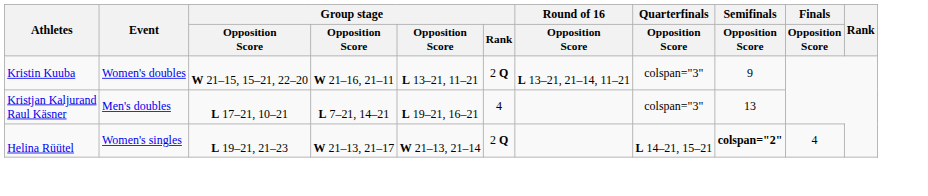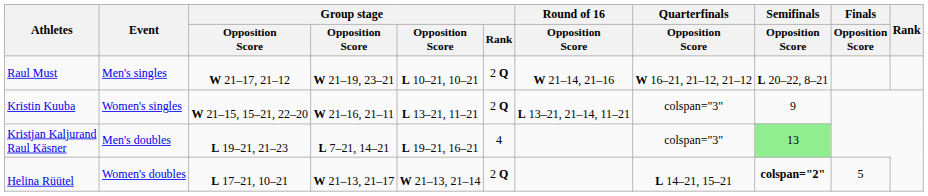+ row: (32, 73)
(144, 73) Women's doubles -> (142, 107) Women's singles
(250, 114) L 17–21, 10–21 -> (250, 148) L 19–21, 21–23
(750, 107) no background -> (793, 141) lightgreen background
(142, 141) Women's singles -> (144, 174) Women's doubles
(250, 148) L 19–21, 21–23 -> (250, 181) L 17–21, 10–21
(815, 141) 4 -> (860, 174) 5
